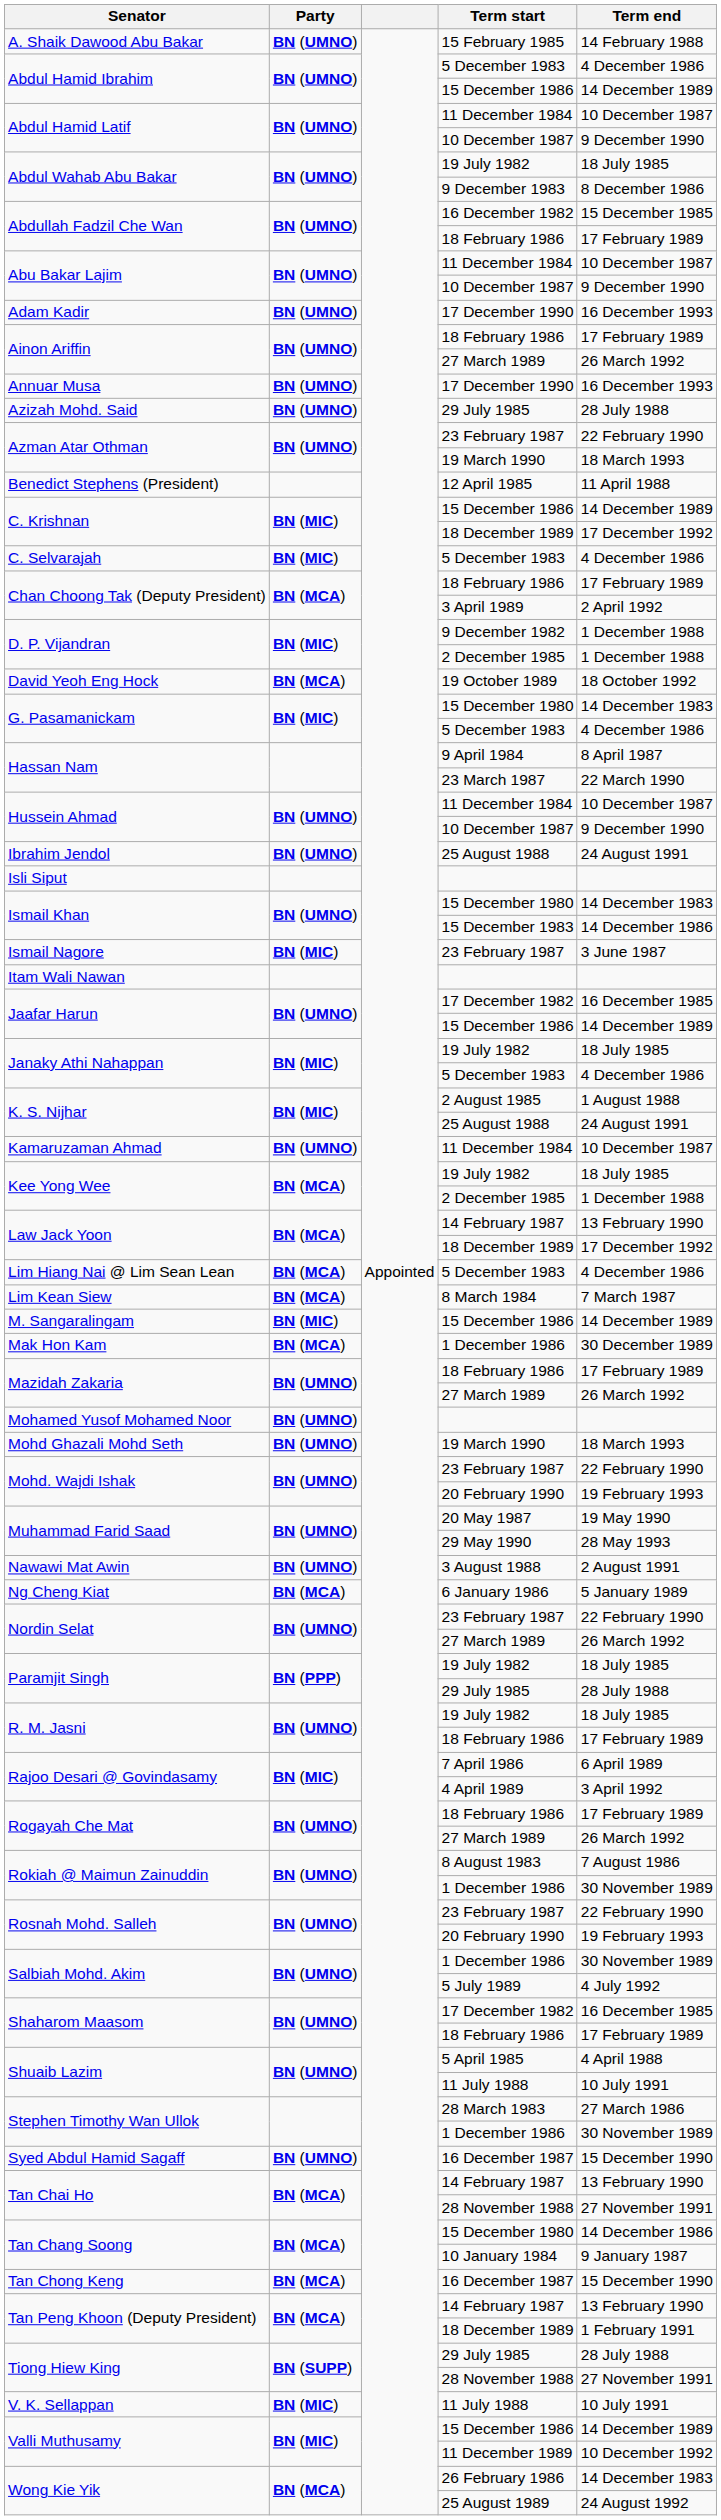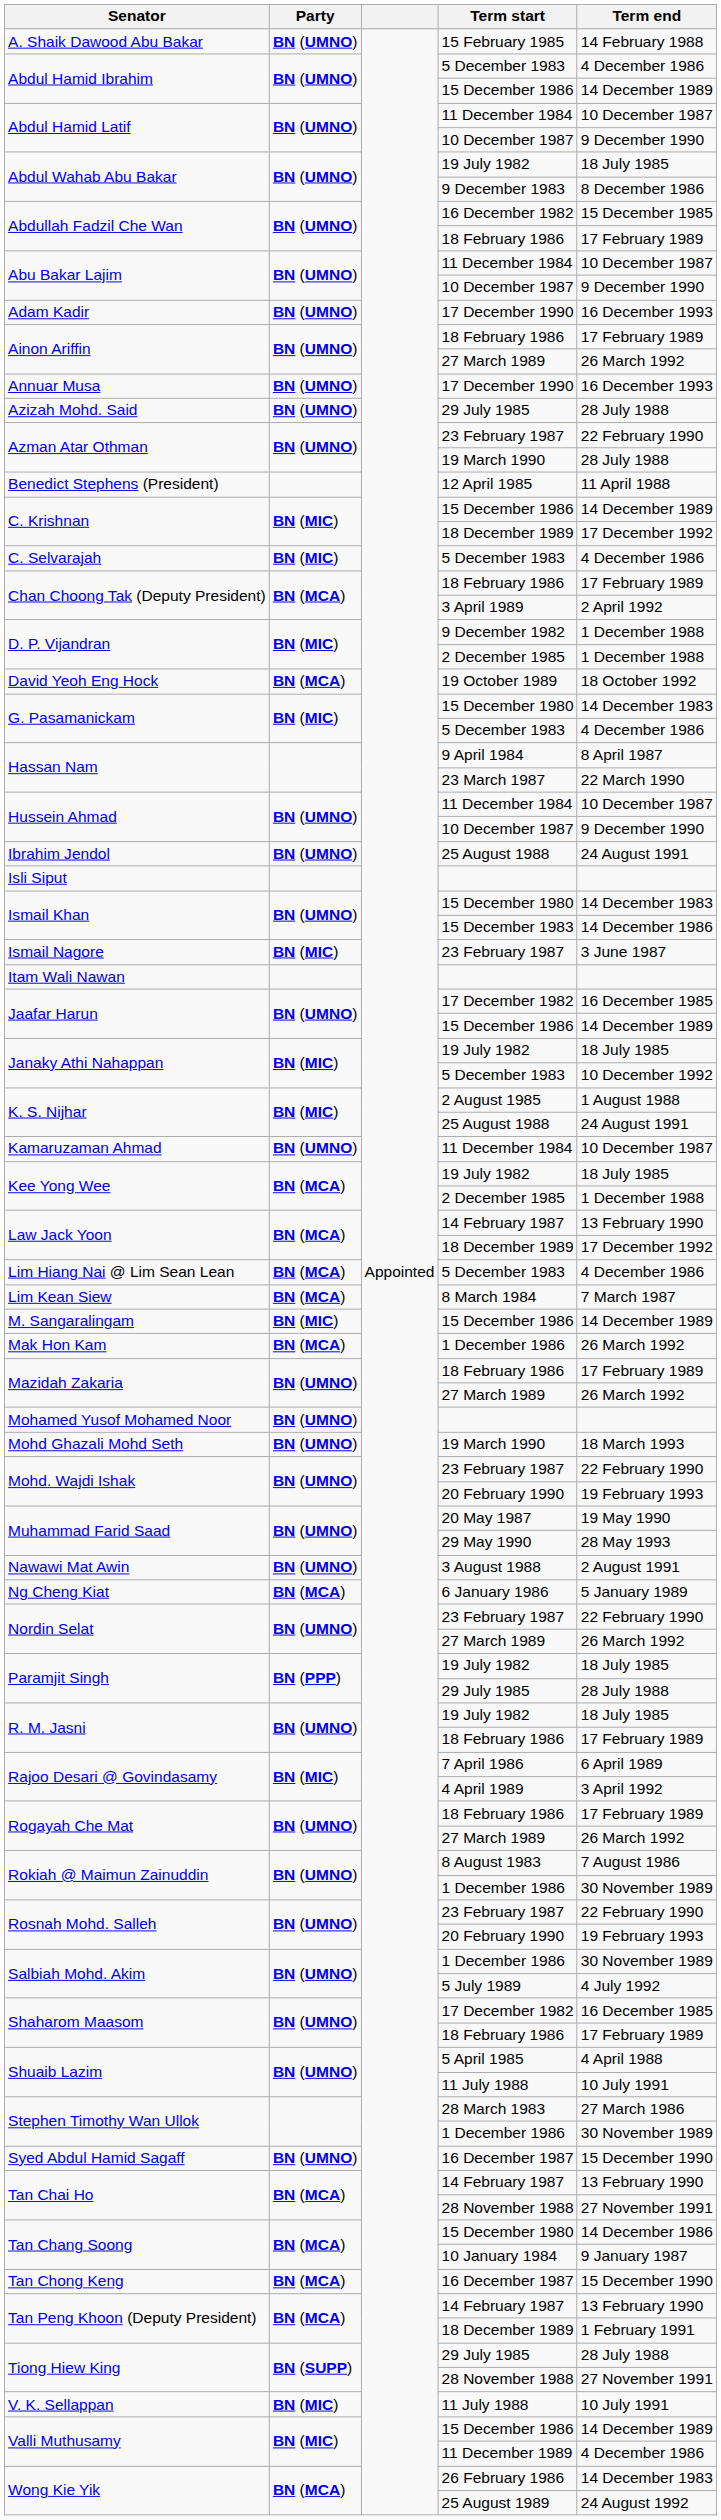(633, 459) 18 March 1993 -> (625, 459) 28 July 1988
(642, 1075) 4 December 1986 -> (647, 1075) 10 December 1992
(647, 1345) 30 December 1989 -> (633, 1345) 26 March 1992
(647, 2453) 10 December 1992 -> (642, 2453) 4 December 1986
